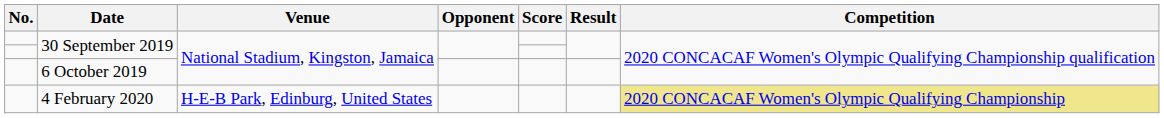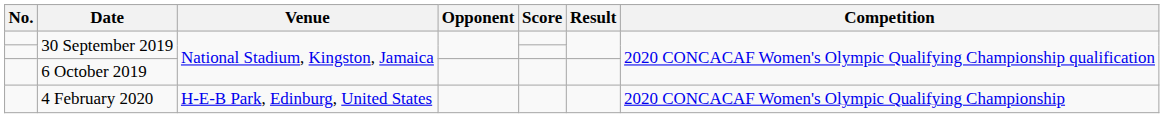(845, 98) khaki background -> (845, 98) no background
